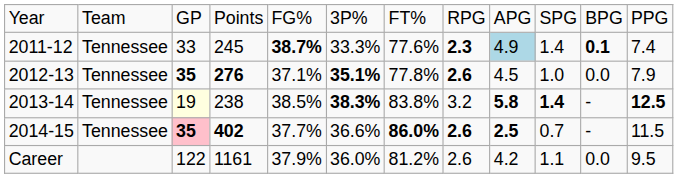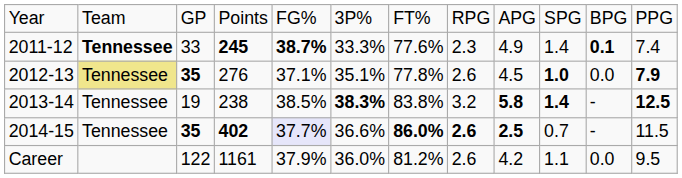(125, 46) normal -> (127, 46) bold
(229, 46) normal -> (233, 46) bold
(459, 46) bold -> (464, 46) normal
(506, 46) lightblue background -> (511, 46) no background
(125, 74) no background -> (125, 74) khaki background
(229, 74) bold -> (233, 74) normal
(355, 74) bold -> (360, 74) normal
(459, 74) bold -> (464, 74) normal
(552, 74) normal -> (556, 74) bold
(643, 74) normal -> (648, 74) bold
(186, 103) lightyellow background -> (191, 103) no background
(186, 131) pink background -> (191, 131) no background
(297, 131) no background -> (301, 131) lavender background
